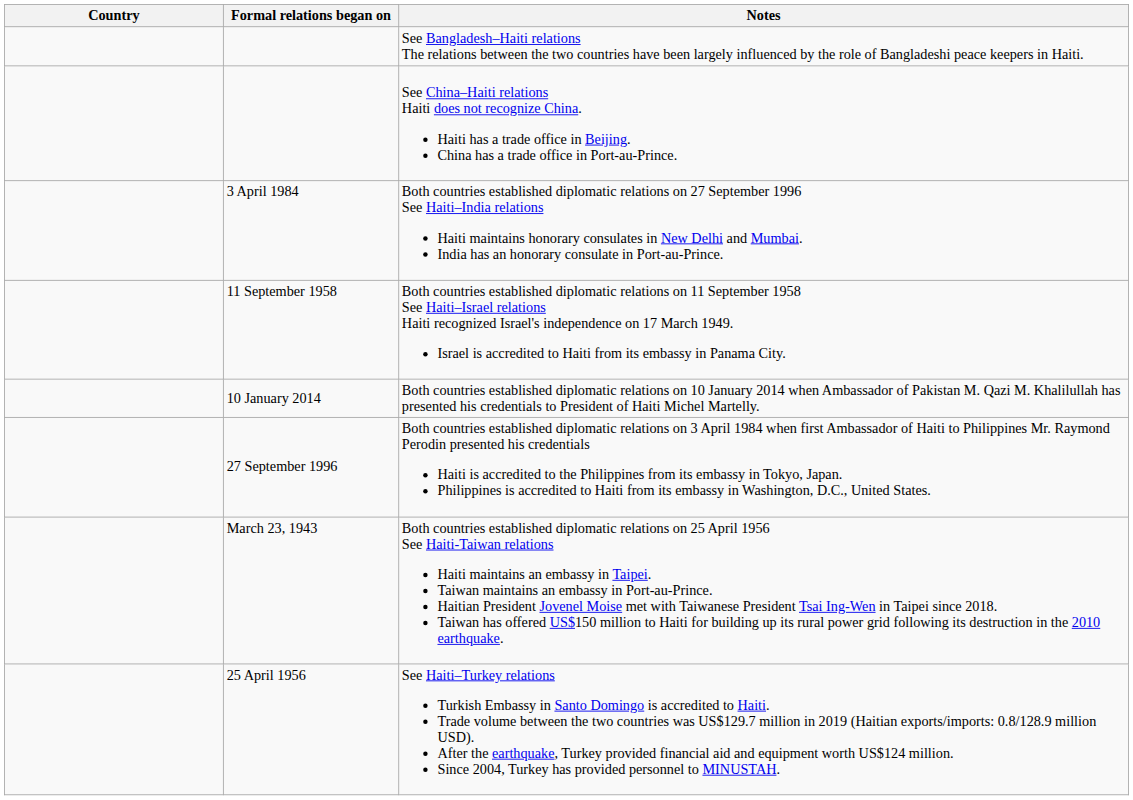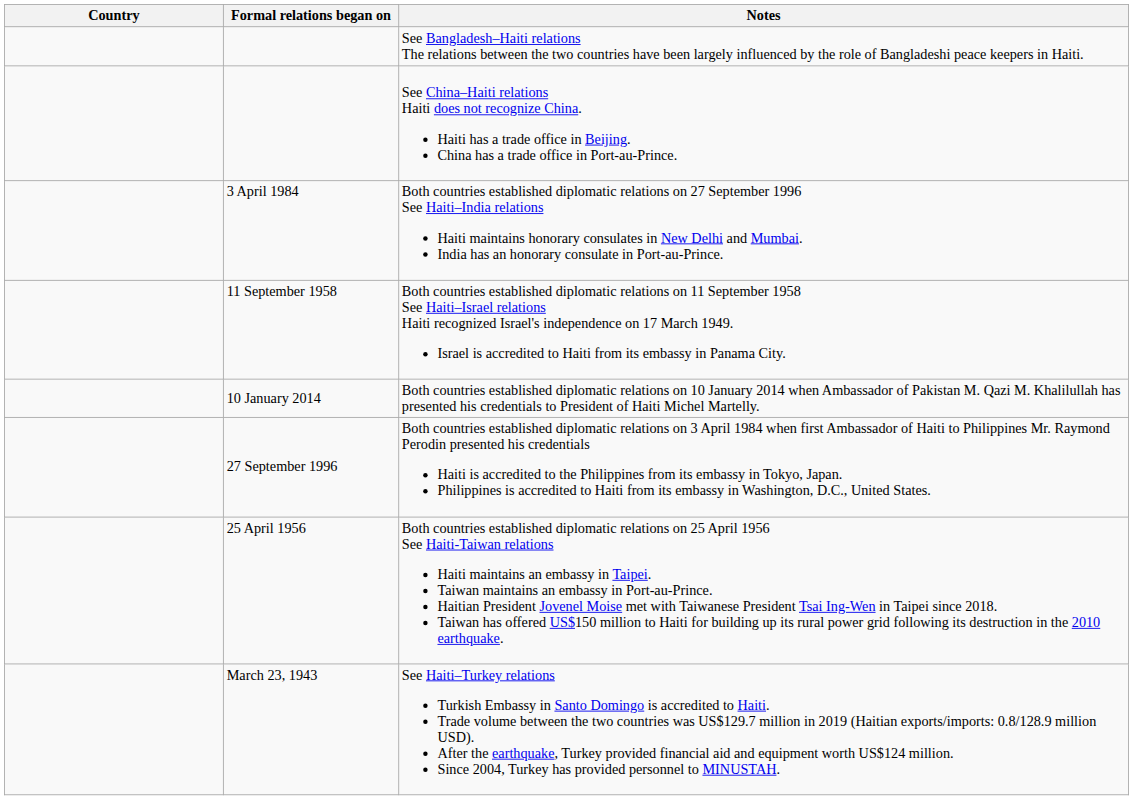(272, 528) March 23, 1943 -> (266, 528) 25 April 1956
(266, 675) 25 April 1956 -> (272, 675) March 23, 1943
